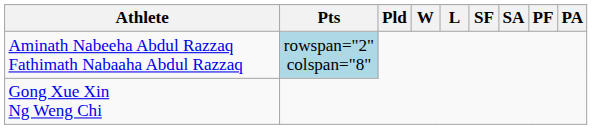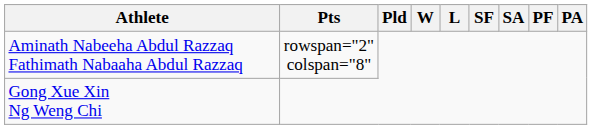(329, 54) lightblue background -> (329, 54) no background
